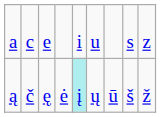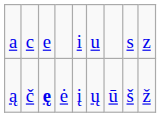(47, 96) normal -> (47, 96) bold
(79, 96) paleturquoise background -> (79, 96) no background
